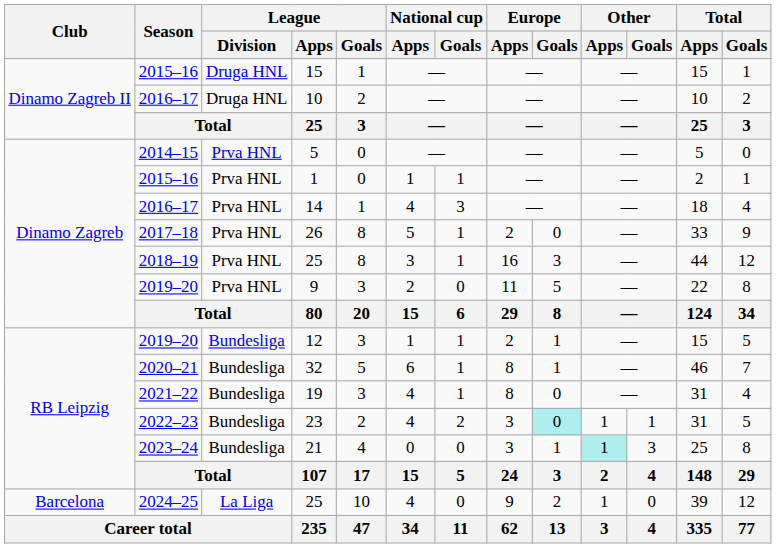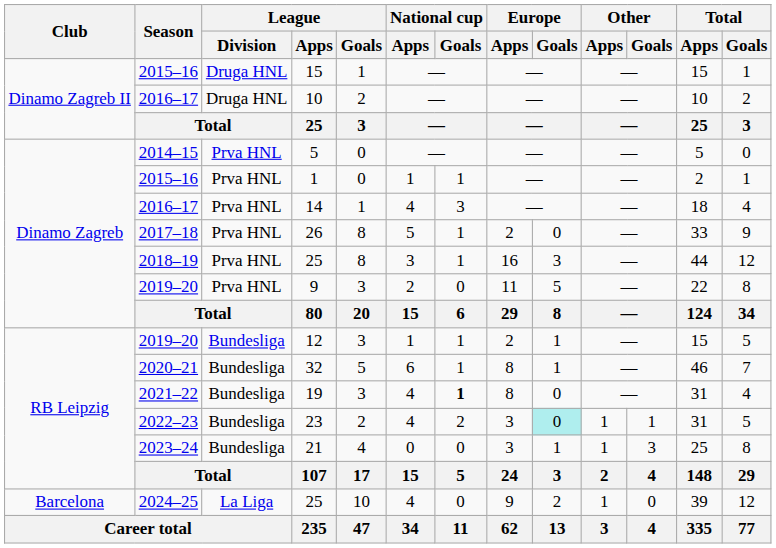(461, 394) normal -> (461, 394) bold
(604, 448) paleturquoise background -> (604, 448) no background
